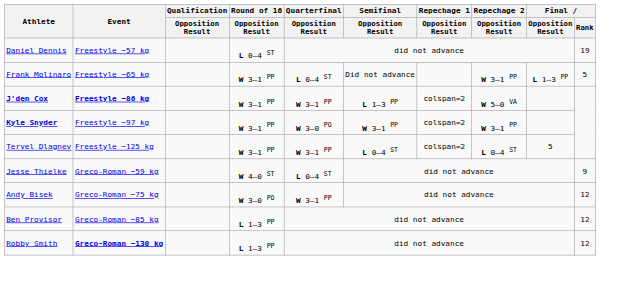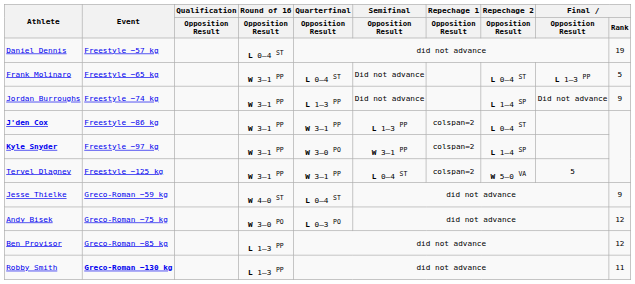(499, 79) W 3–1 PP -> (508, 79) L 0–4 ST
+ row: (43, 98)
(112, 98) bold -> (121, 122) normal
(499, 103) W 5–0 VA -> (508, 127) L 0–4 ST
(499, 127) W 3–1 PP -> (508, 151) L 1–4 SP
(499, 151) L 0–4 ST -> (508, 175) W 5–0 VA
(314, 199) W 3–1 PP -> (323, 223) L 0–3 PO
(585, 243) 12 -> (620, 267) 11
